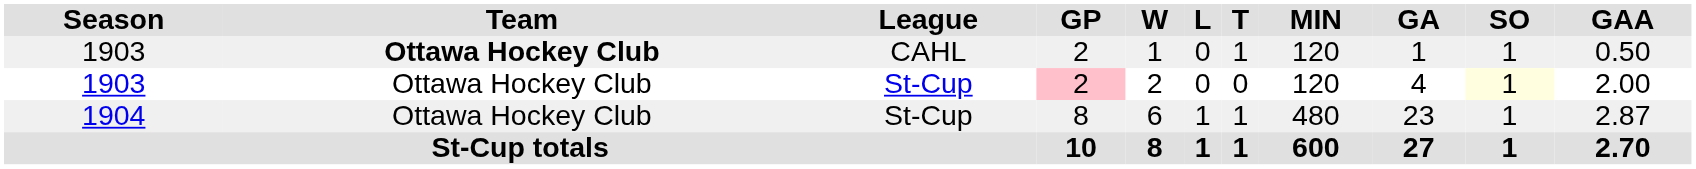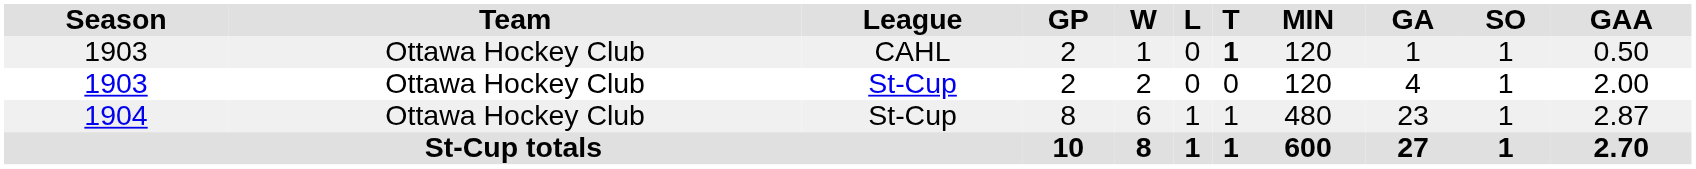(522, 51) bold -> (515, 51) normal
(1240, 51) normal -> (1231, 51) bold
(1081, 83) pink background -> (1068, 83) no background
(1510, 83) lightyellow background -> (1506, 83) no background
